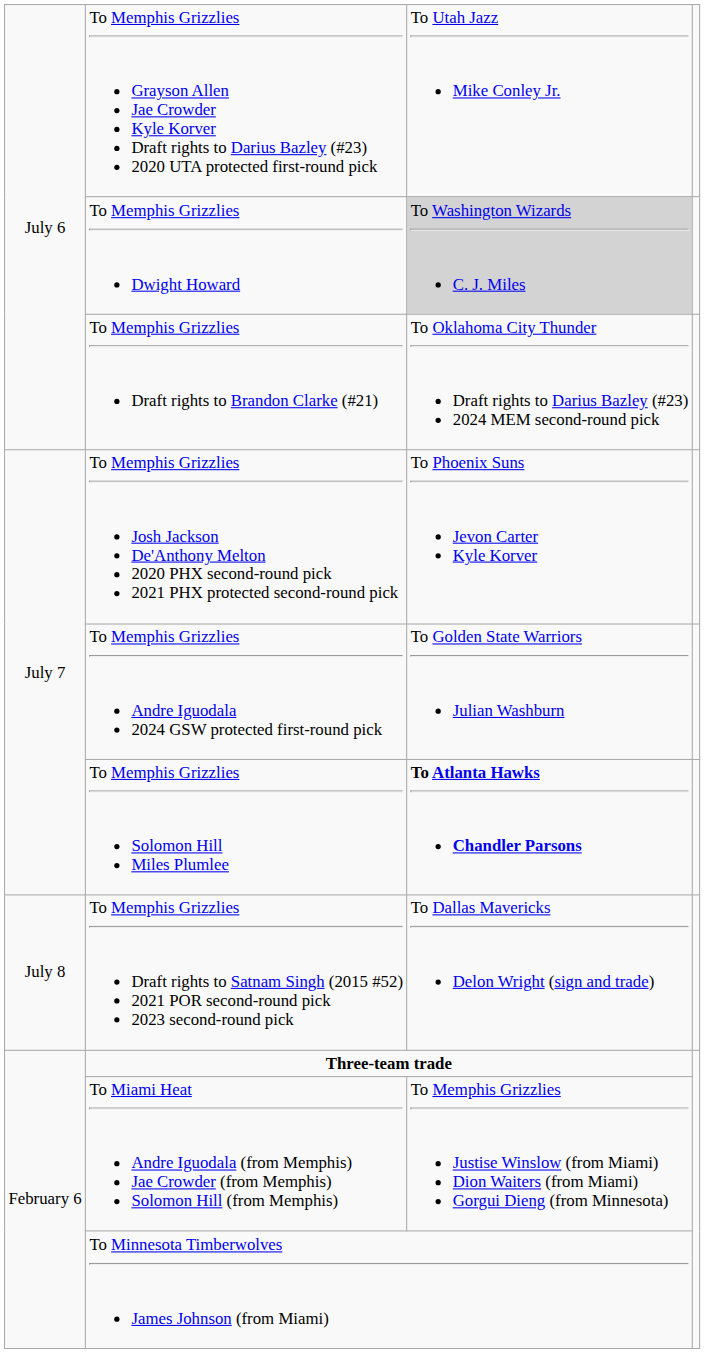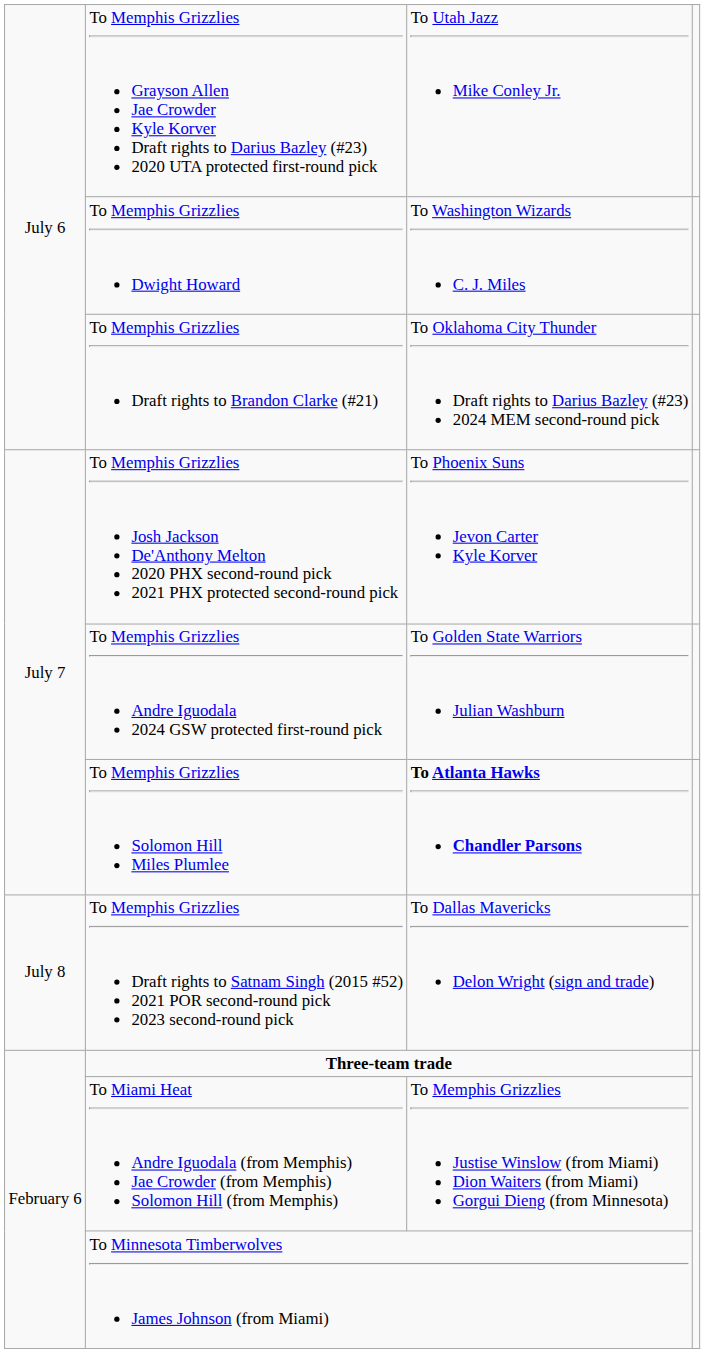(550, 247) lightgrey background -> (550, 247) no background
